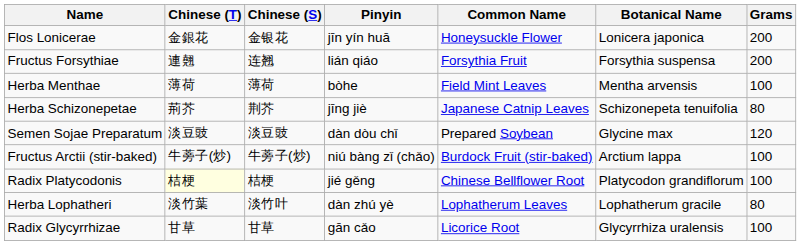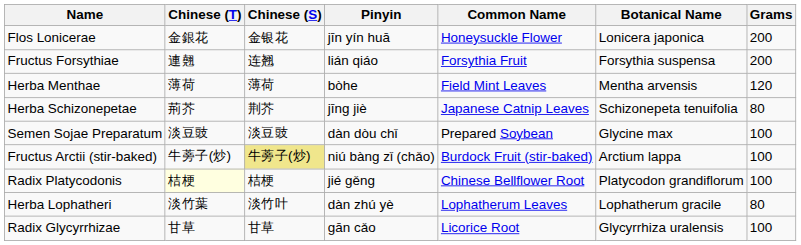(761, 85) 100 -> (761, 85) 120
(761, 133) 120 -> (761, 133) 100
(279, 156) no background -> (279, 156) khaki background
